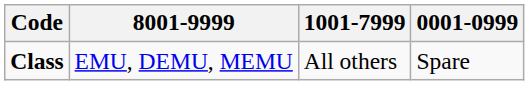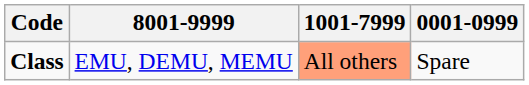(350, 60) no background -> (350, 60) lightsalmon background
